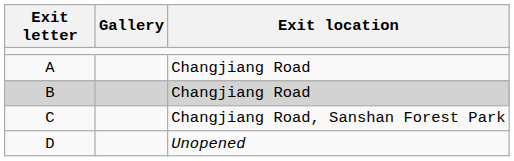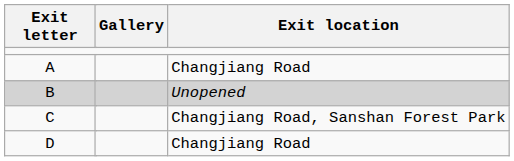(241, 93) Changjiang Road -> (208, 93) Unopened
(208, 143) Unopened -> (241, 143) Changjiang Road
